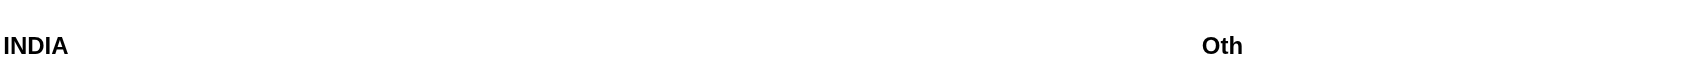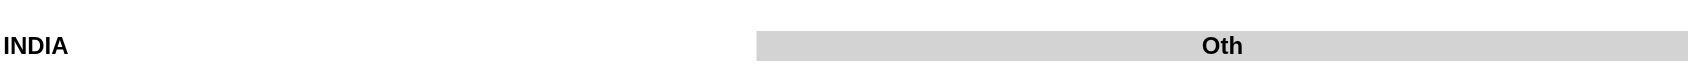(1222, 45) no background -> (1222, 45) lightgrey background
